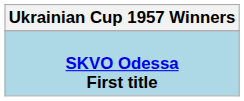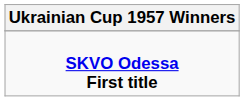(122, 72) lightblue background -> (122, 72) no background
